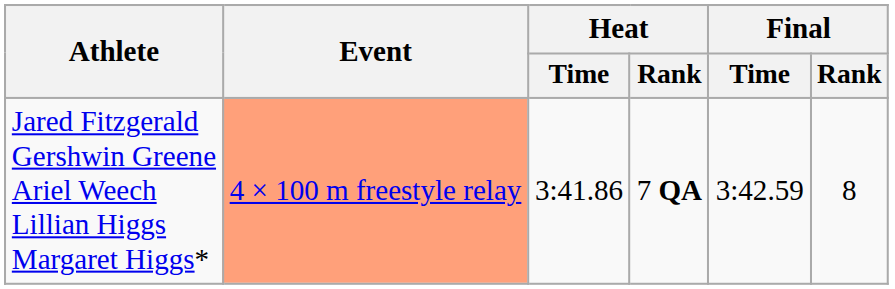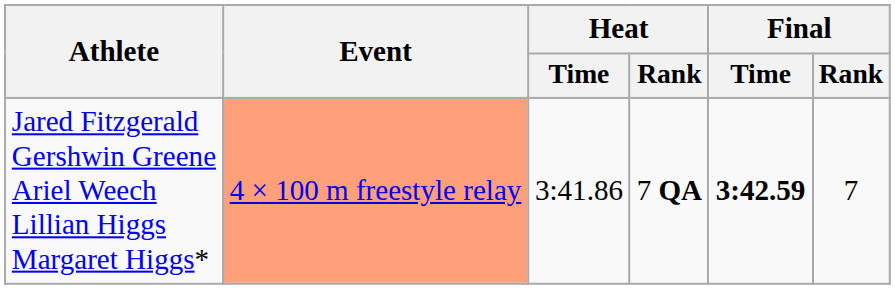(760, 190) normal -> (761, 190) bold
(849, 190) 8 -> (851, 190) 7
